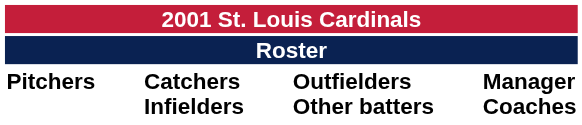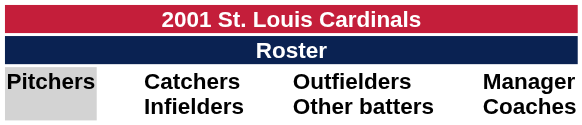(51, 81) no background -> (51, 81) lightgrey background
